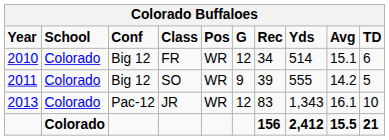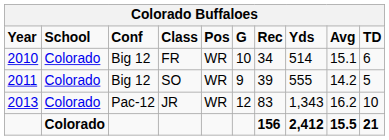(244, 59) 12 -> (244, 59) 10
(343, 102) 16.1 -> (343, 102) 16.2
